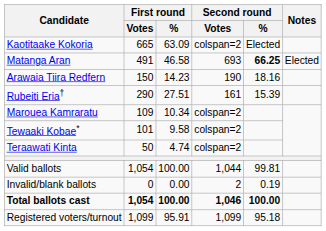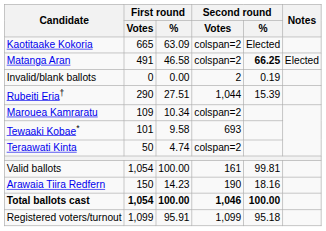(233, 61) 693 -> (218, 61) colspan=2
rows swapped: (56, 77) <-> (51, 185)
(233, 95) 161 -> (228, 95) 1,044
(218, 130) colspan=2 -> (233, 130) 693
(228, 169) 1,044 -> (233, 169) 161
